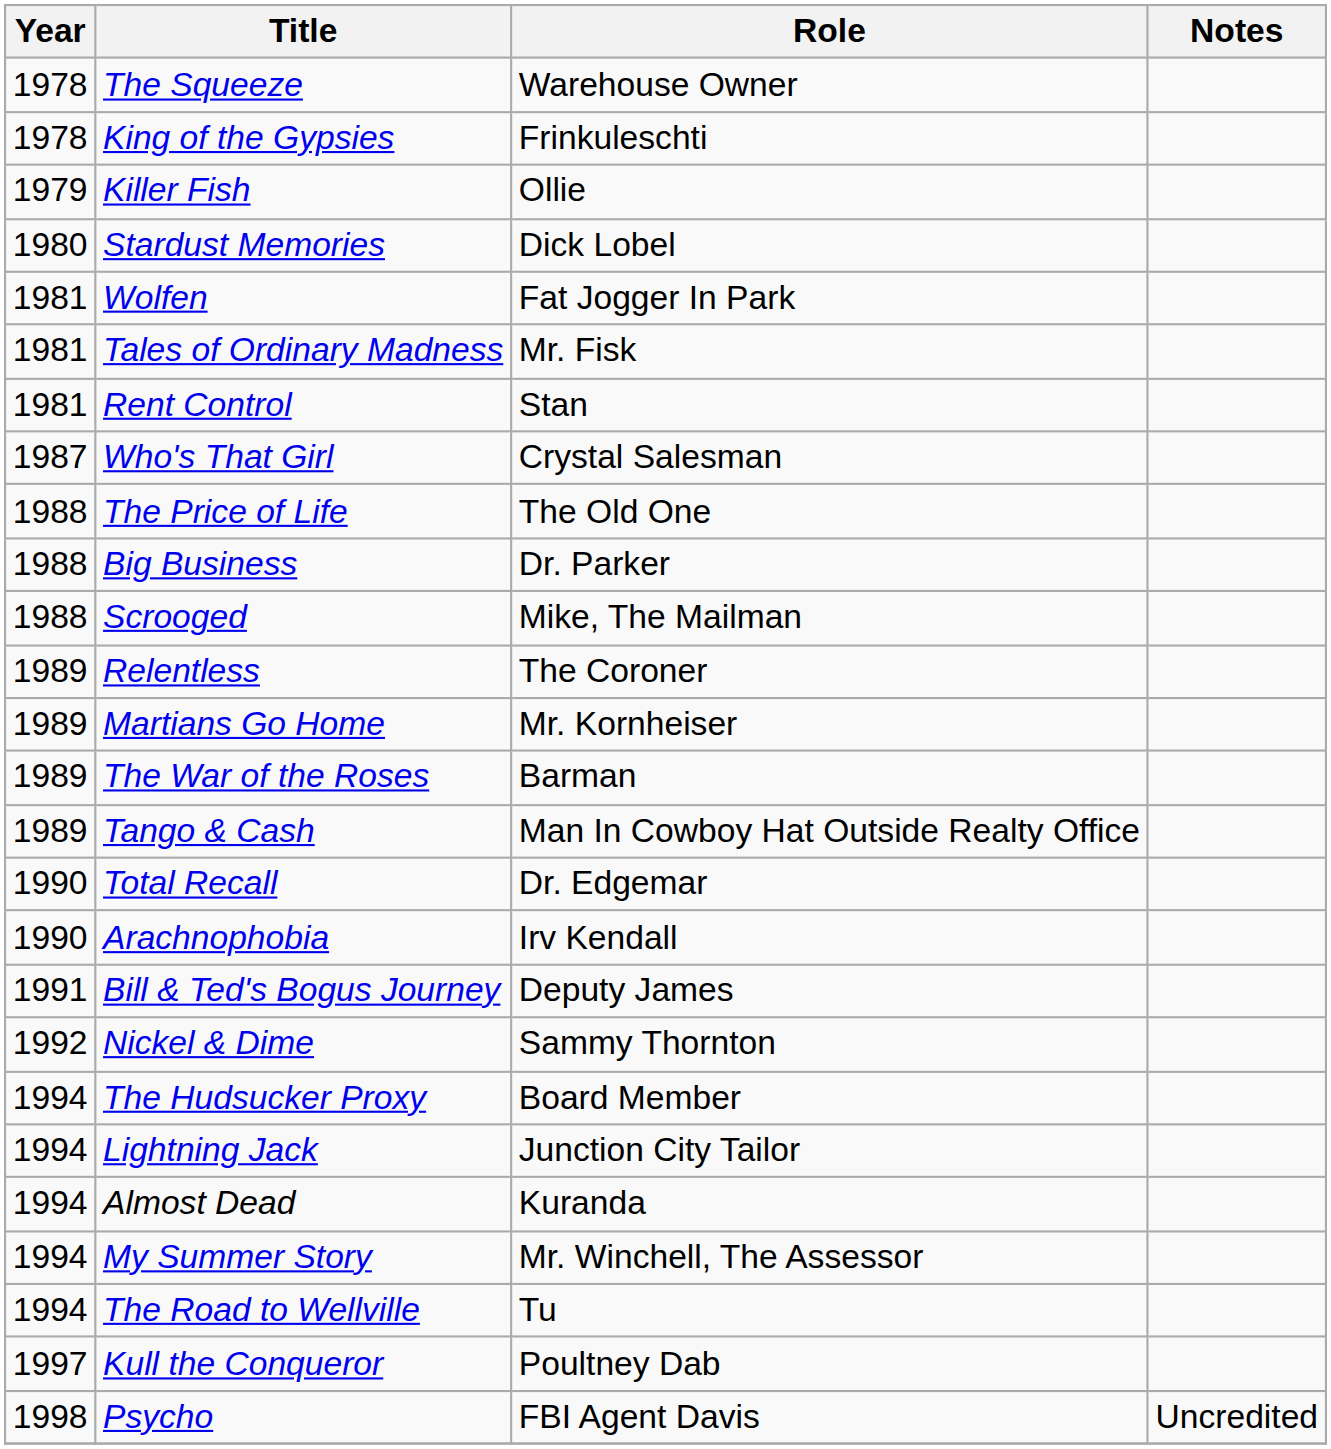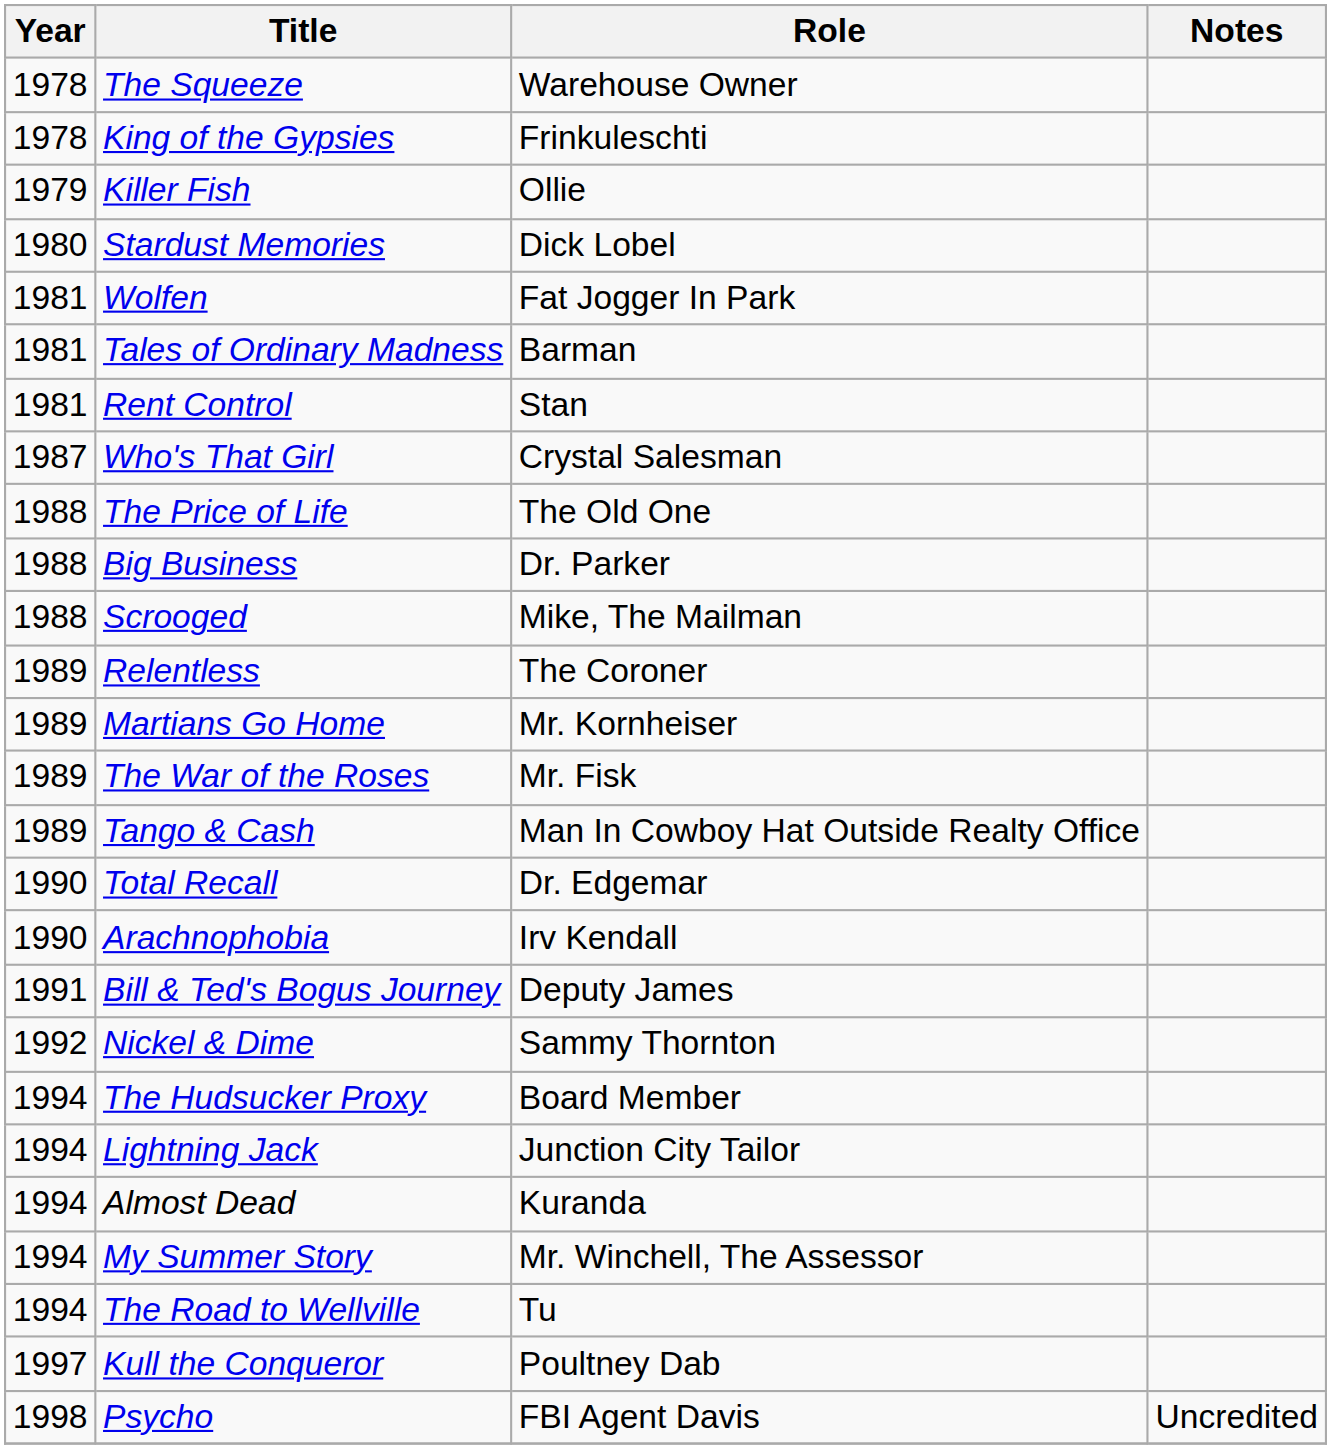(578, 350) Mr. Fisk -> (578, 350) Barman
(578, 777) Barman -> (578, 777) Mr. Fisk
